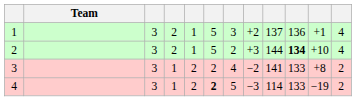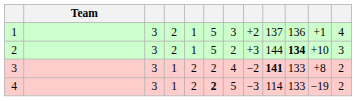(341, 50) 4 -> (341, 50) 3
(274, 68) normal -> (274, 68) bold
